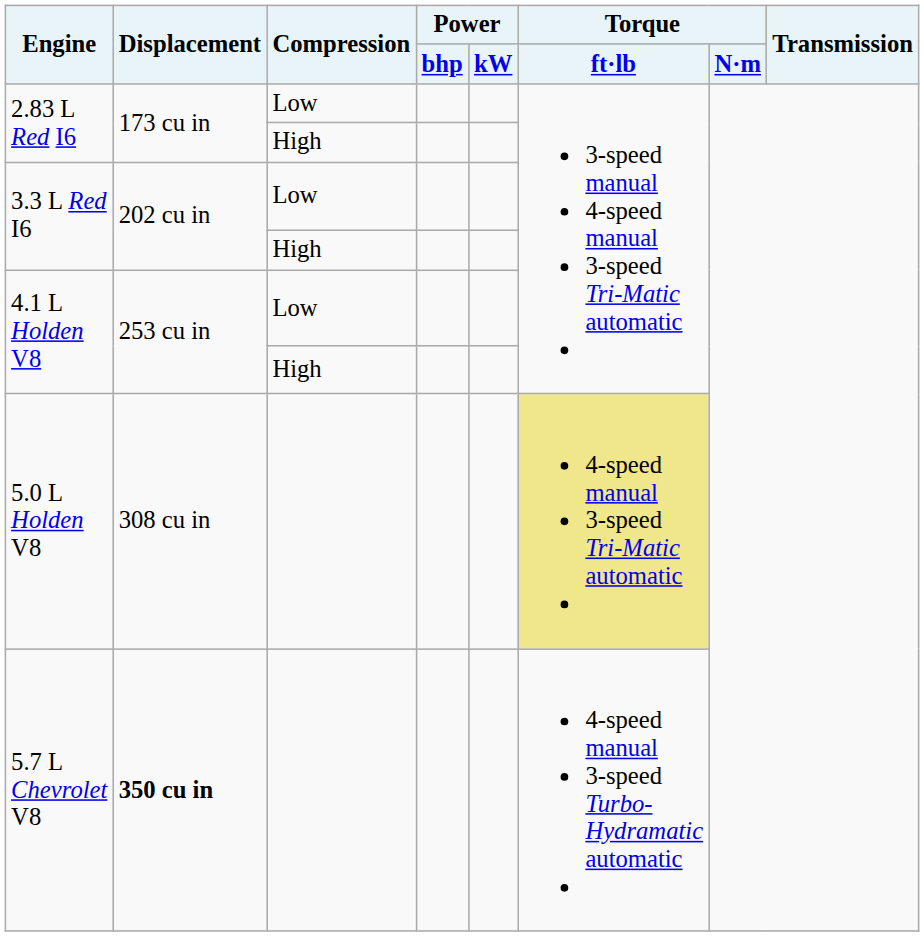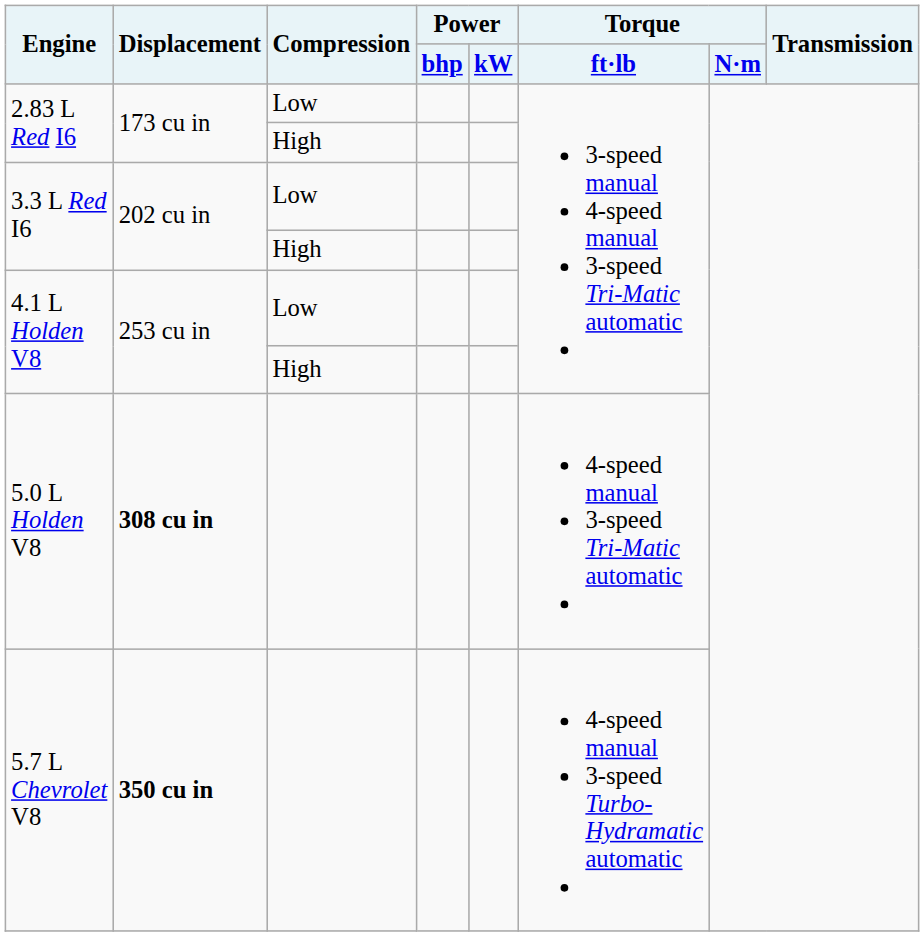(165, 520) normal -> (166, 520) bold
(613, 535) khaki background -> (613, 535) no background
